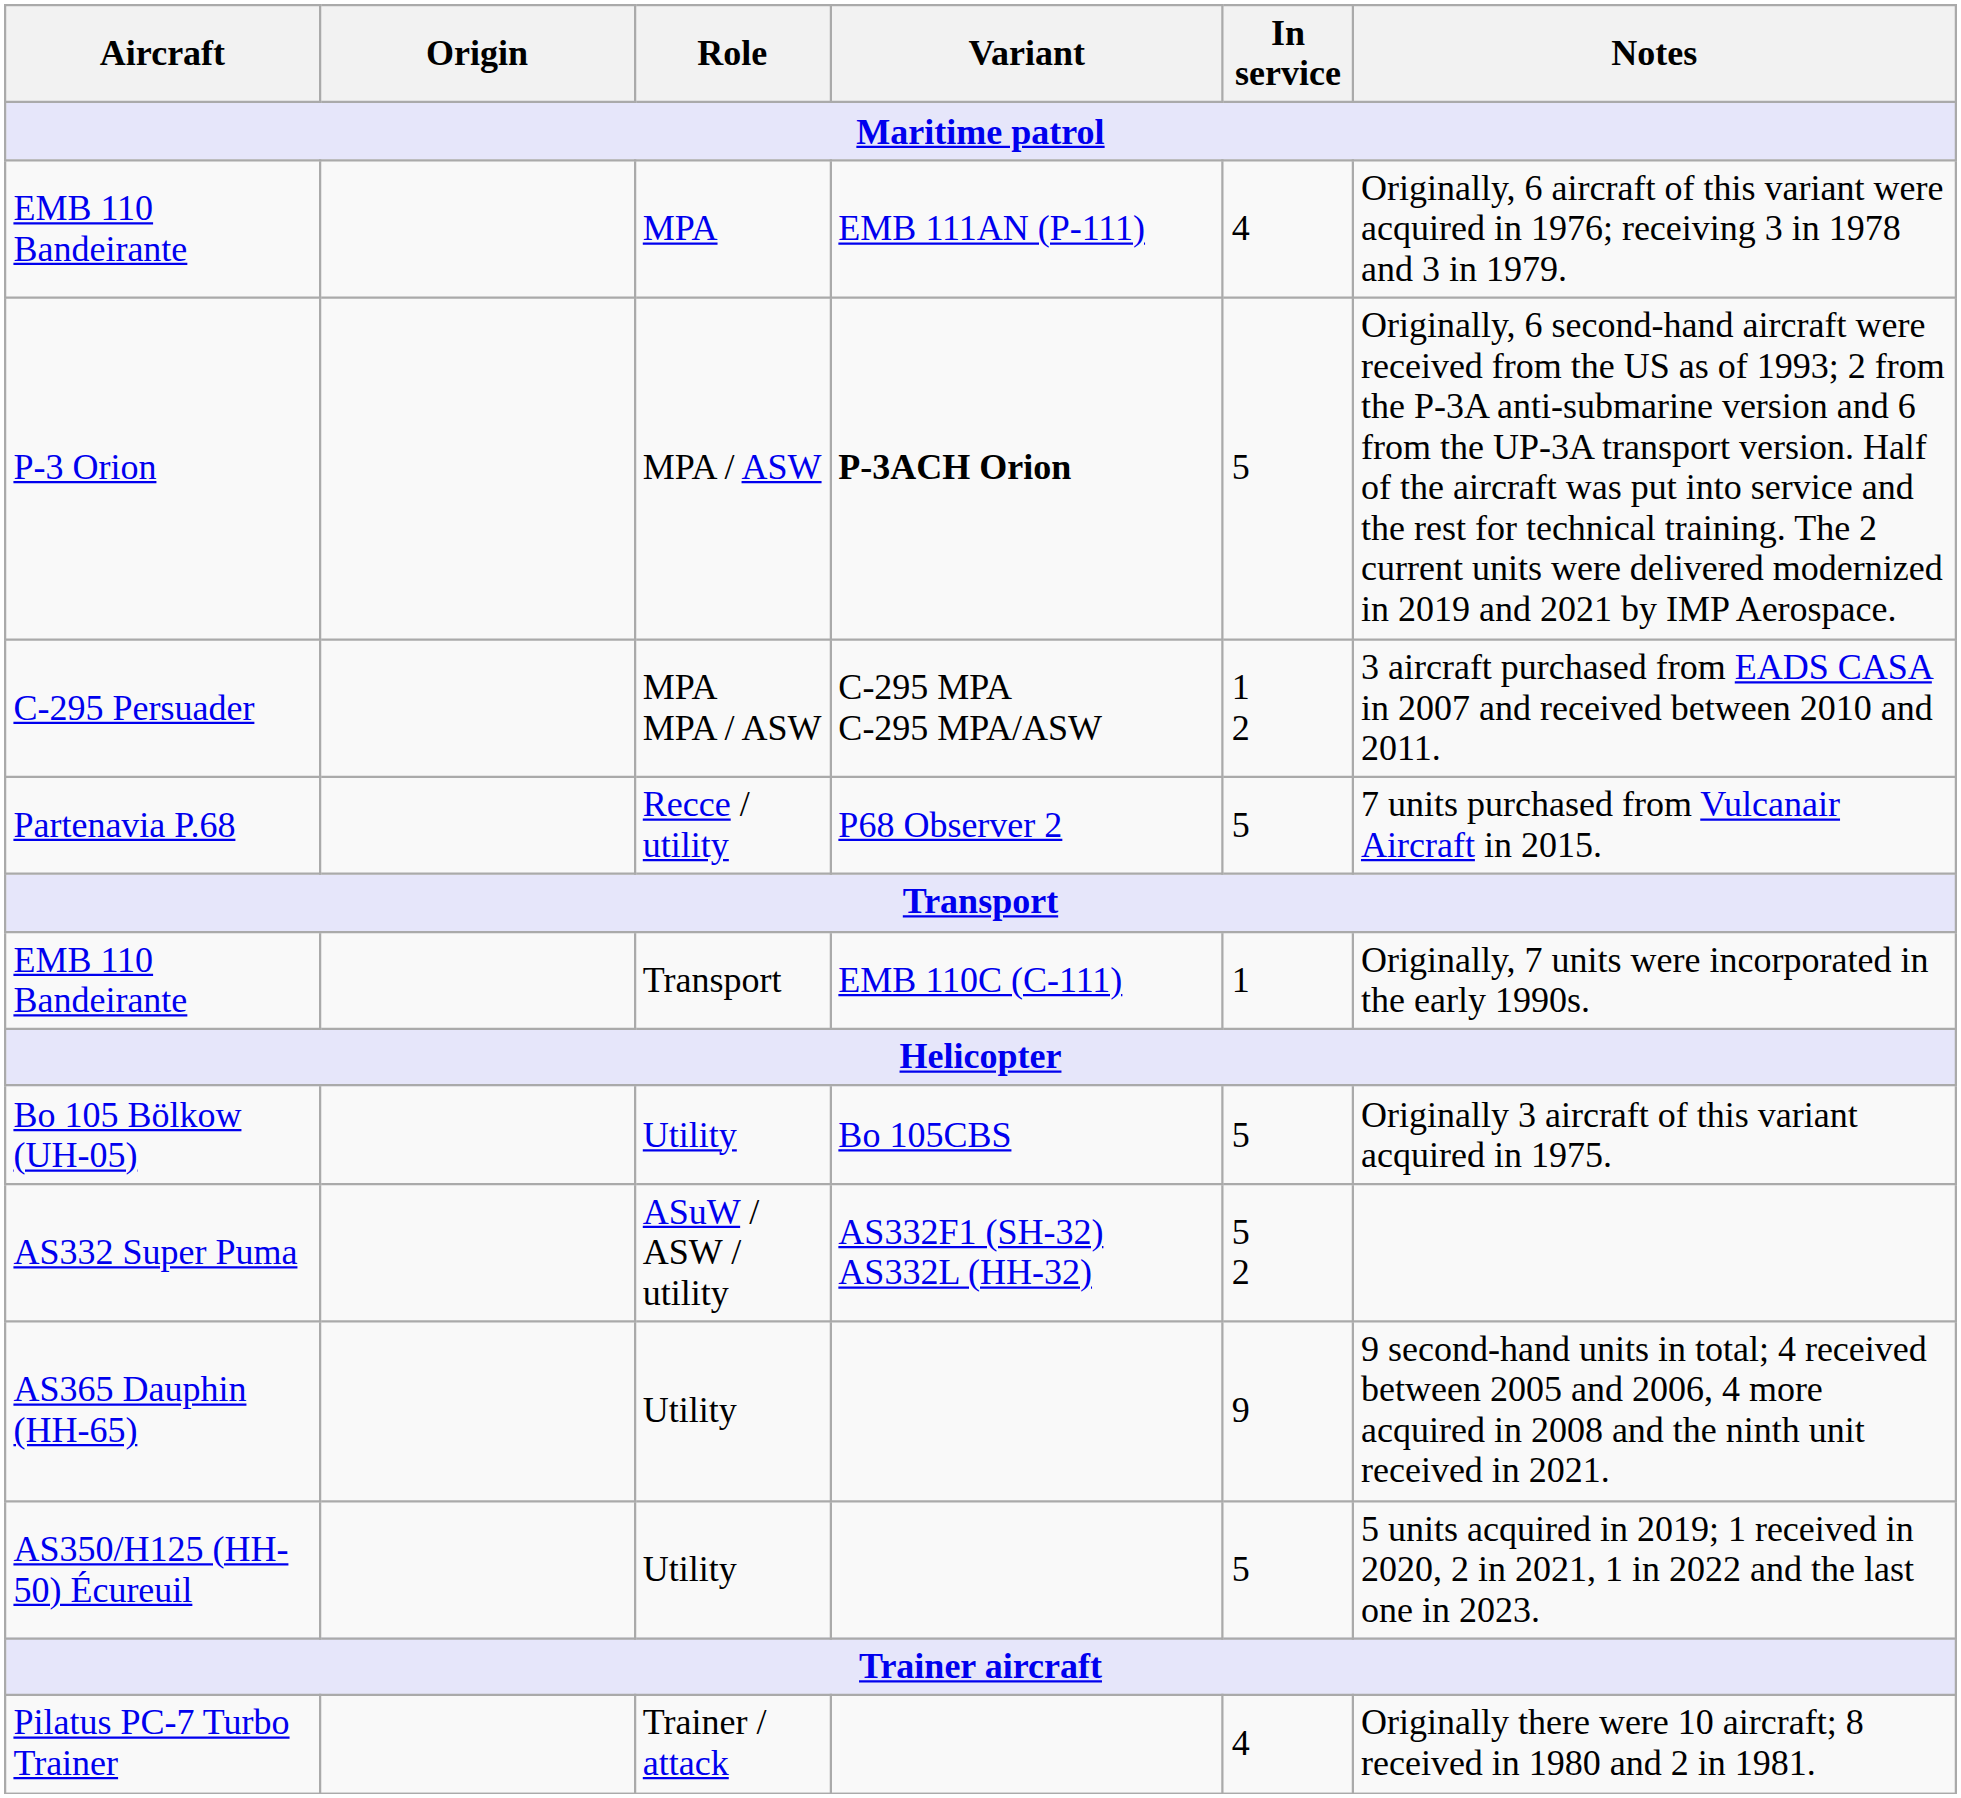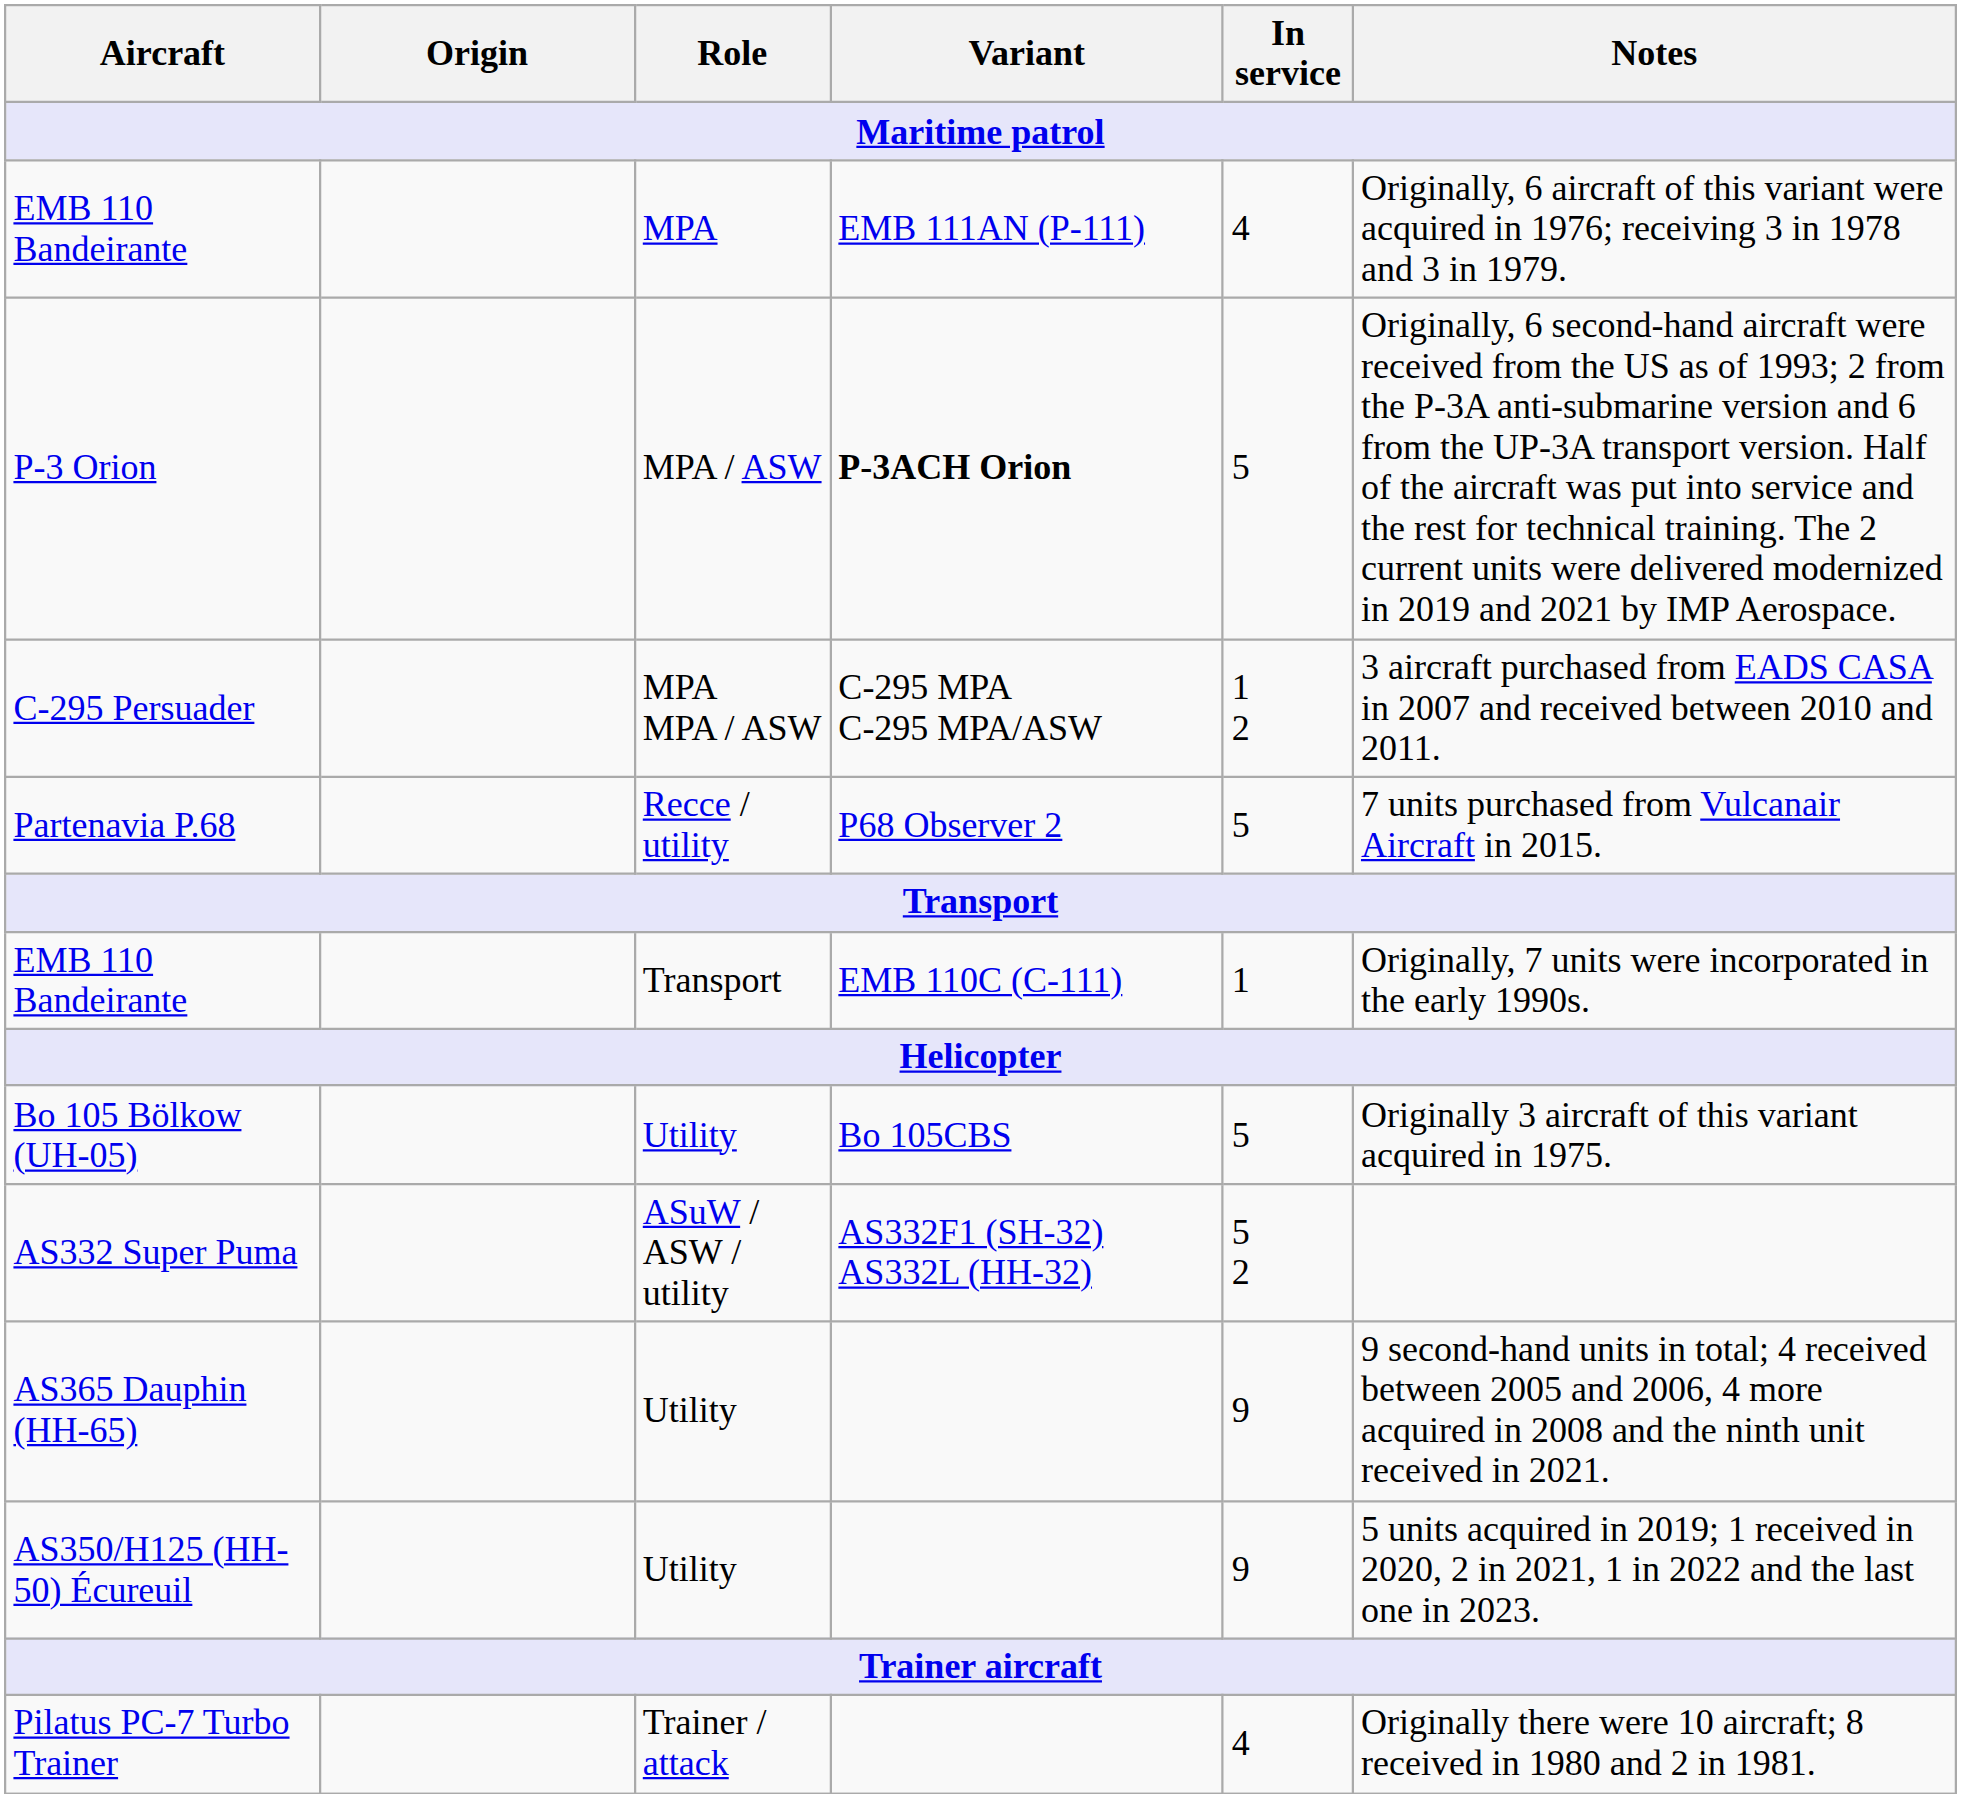(1241, 1568) 5 -> (1241, 1568) 9
